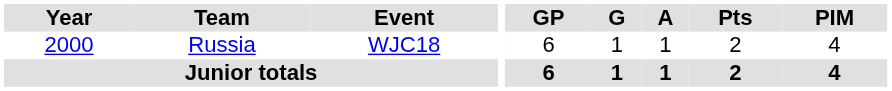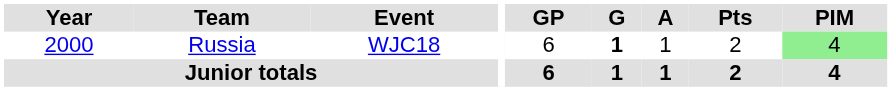(617, 45) normal -> (617, 45) bold
(835, 45) no background -> (835, 45) lightgreen background
